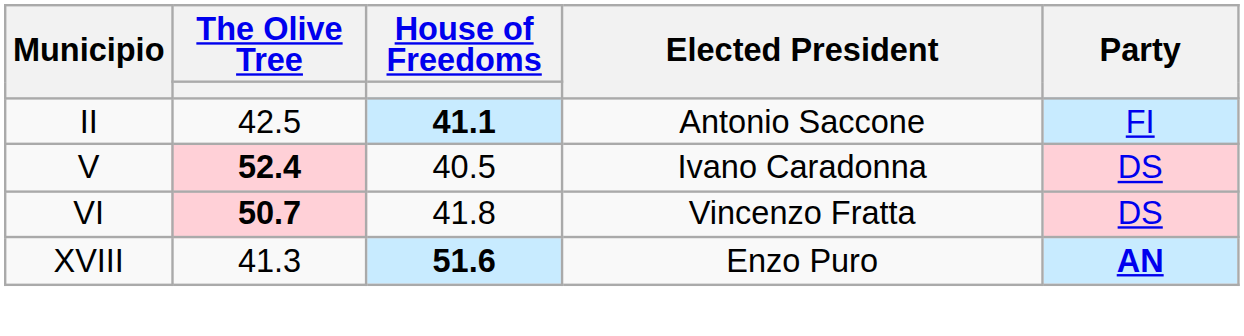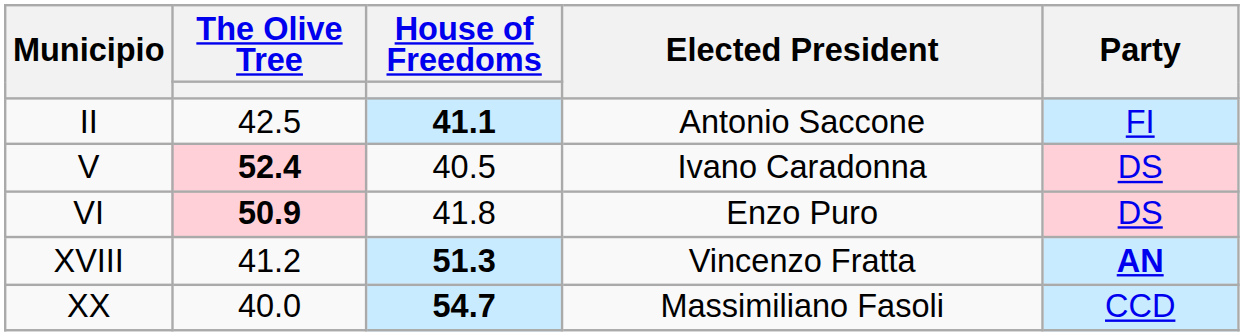(270, 214) 50.7 -> (270, 214) 50.9
(802, 214) Vincenzo Fratta -> (802, 214) Enzo Puro
(270, 260) 41.3 -> (270, 260) 41.2
(464, 260) 51.6 -> (464, 260) 51.3
(802, 260) Enzo Puro -> (802, 260) Vincenzo Fratta
+ row: (89, 307)
